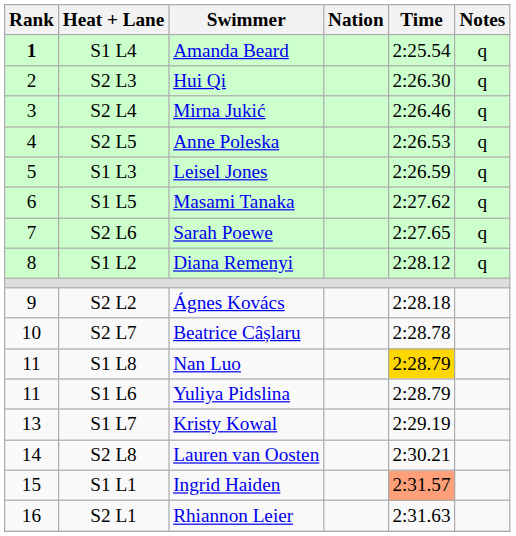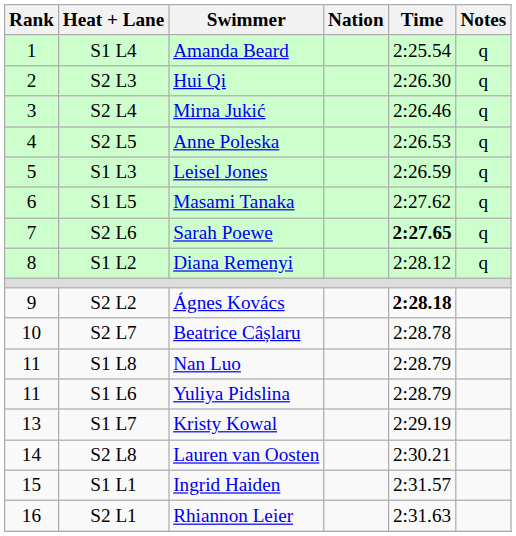(31, 50) bold -> (31, 50) normal
(421, 232) normal -> (422, 232) bold
(421, 302) normal -> (422, 302) bold
(421, 363) gold background -> (422, 363) no background
(421, 485) lightsalmon background -> (422, 485) no background
